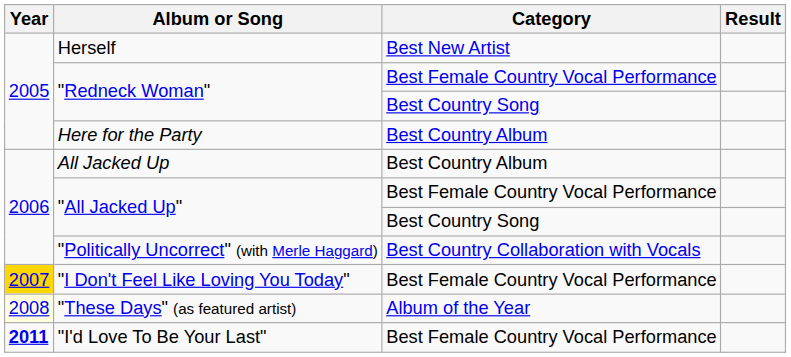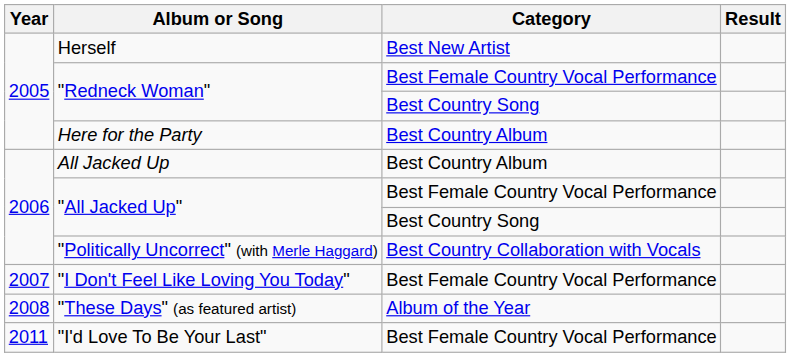(29, 279) gold background -> (29, 279) no background
(29, 308) lightyellow background -> (29, 308) no background
(29, 337) bold -> (28, 337) normal
